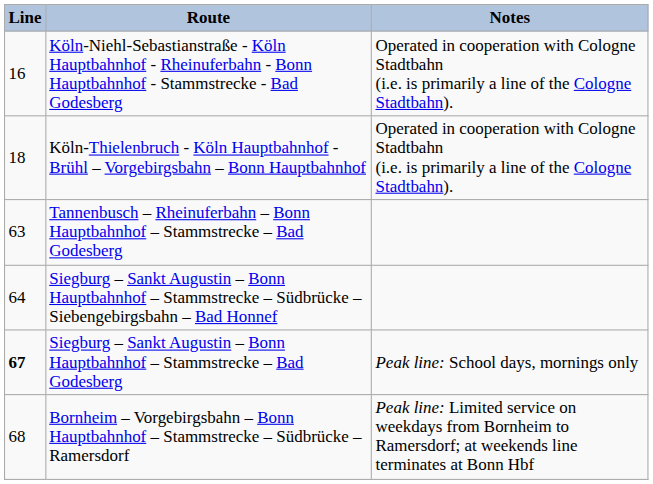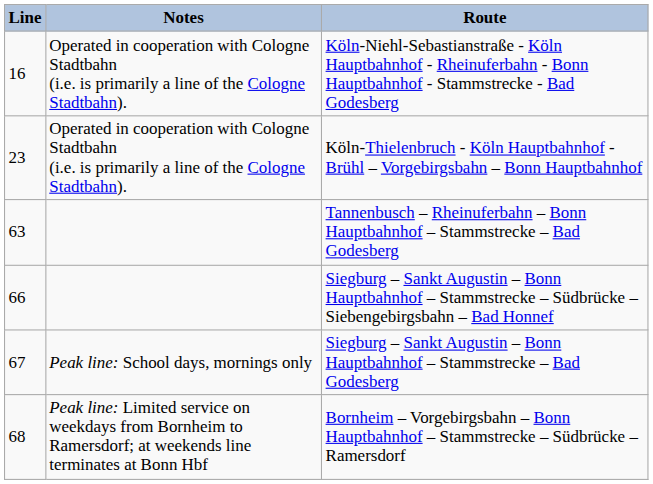columns swapped: (208, 17) <-> (510, 17)
(17, 157) 18 -> (17, 157) 23
(17, 297) 64 -> (17, 297) 66
(17, 362) bold -> (17, 362) normal
